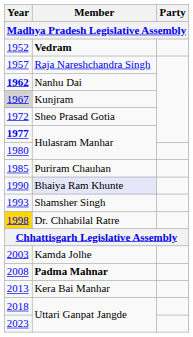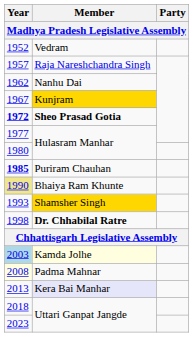(53, 47) bold -> (51, 47) normal
(18, 82) bold -> (18, 82) normal
(18, 99) lightgrey background -> (18, 99) no background
(54, 99) no background -> (54, 99) gold background
(18, 116) normal -> (18, 116) bold
(75, 116) normal -> (78, 116) bold
(18, 133) bold -> (18, 133) normal
(18, 168) normal -> (18, 168) bold
(18, 185) no background -> (18, 185) khaki background
(79, 185) lavender background -> (79, 185) no background
(70, 202) no background -> (70, 202) gold background
(18, 220) gold background -> (18, 220) no background
(77, 220) normal -> (81, 220) bold
(18, 254) no background -> (18, 254) lightblue background
(63, 254) no background -> (63, 254) lightyellow background
(18, 271) no background -> (18, 271) lightyellow background
(71, 271) bold -> (68, 271) normal
(72, 289) no background -> (72, 289) lavender background
